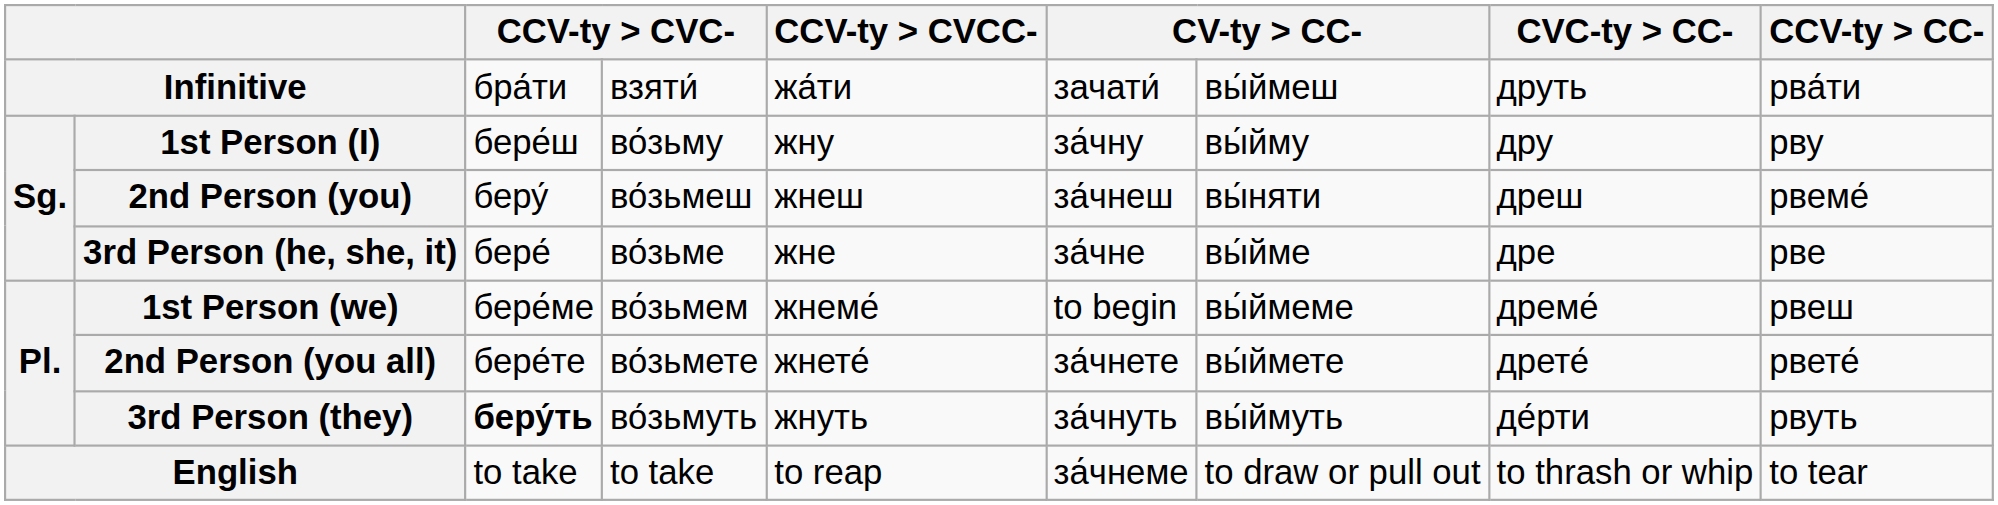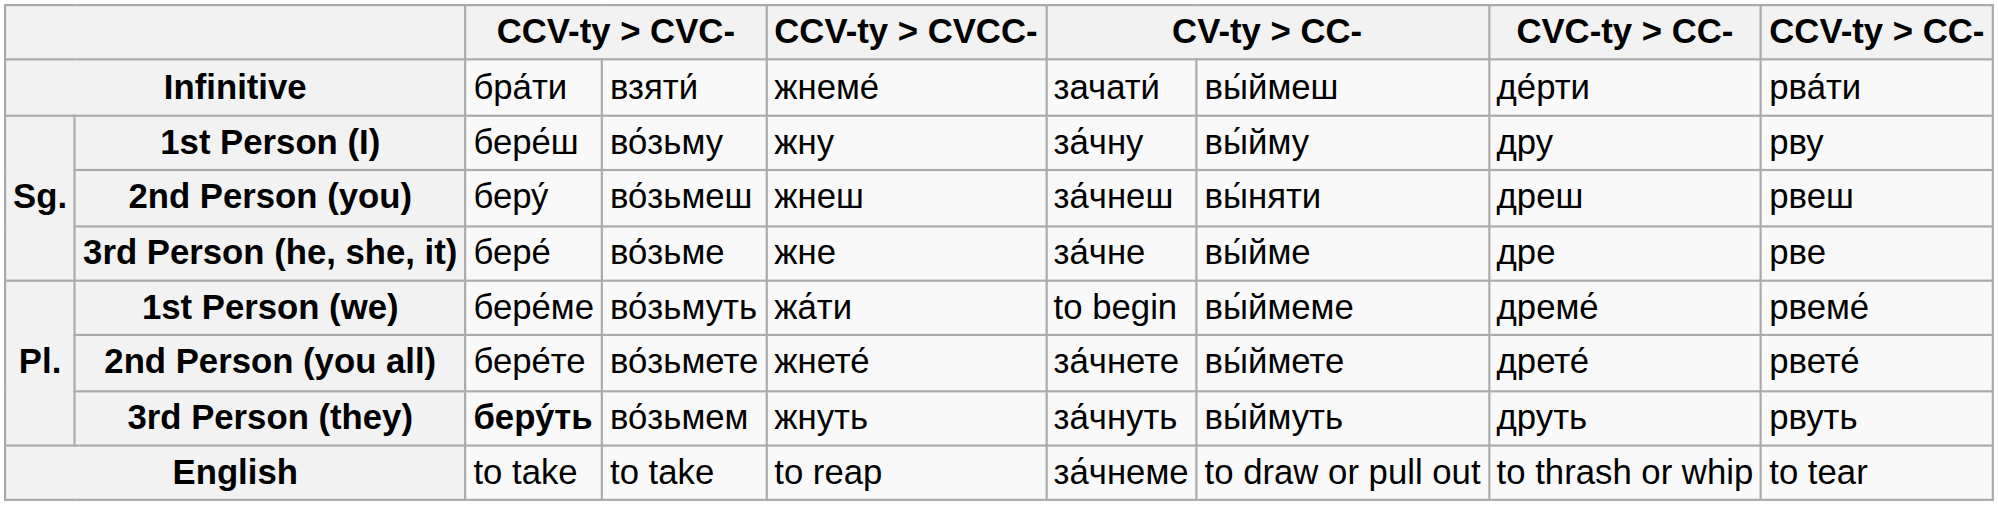(813, 87) жа́ти -> (827, 87) жнеме́
(1542, 87) друть -> (1543, 87) де́рти
(1819, 197) рвеме́ -> (1812, 197) рвеш
(679, 307) во́зьмем -> (683, 307) во́зьмуть
(827, 307) жнеме́ -> (813, 307) жа́ти
(1812, 307) рвеш -> (1819, 307) рвеме́
(683, 417) во́зьмуть -> (679, 417) во́зьмем
(1543, 417) де́рти -> (1542, 417) друть
